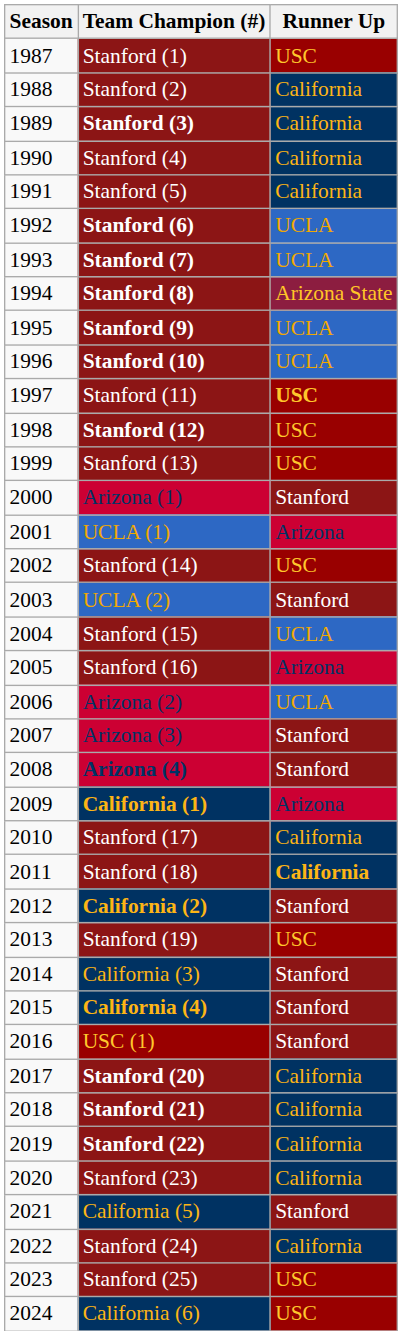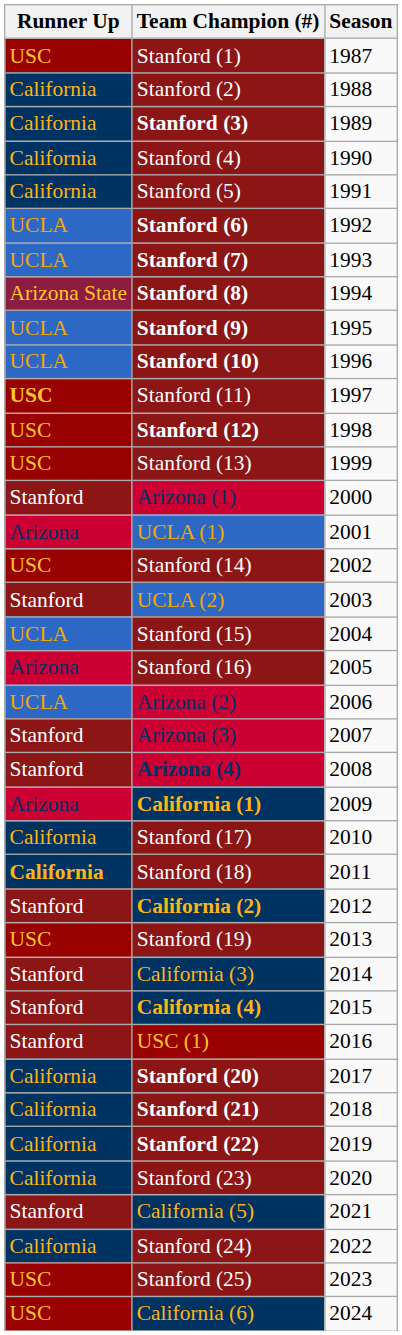columns swapped: (41, 21) <-> (334, 21)
